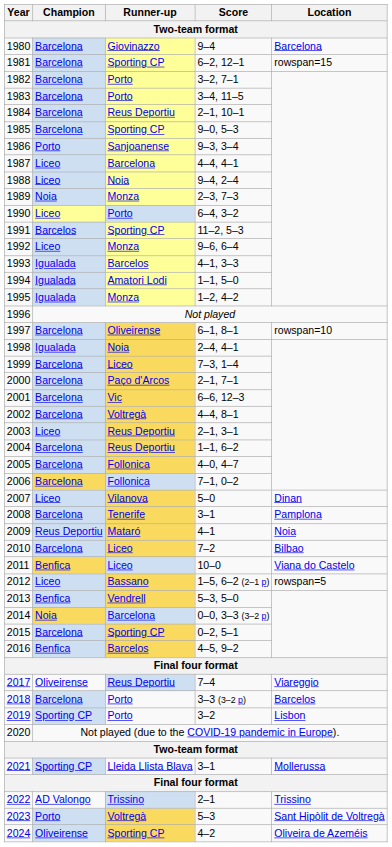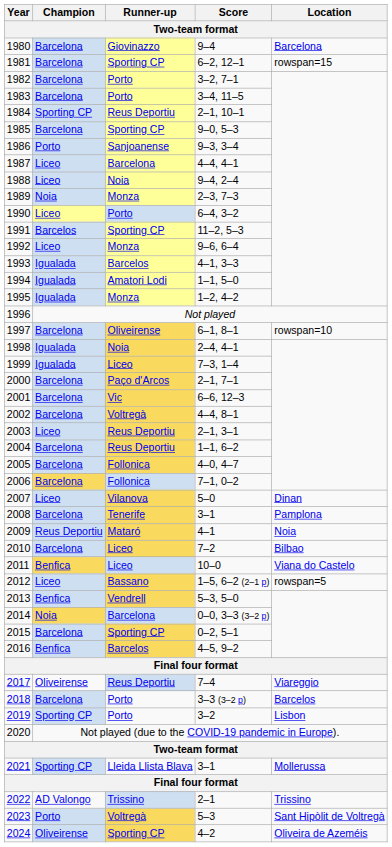(59, 113) Barcelona -> (64, 113) Sporting CP
(59, 364) Barcelona -> (55, 364) Igualada
